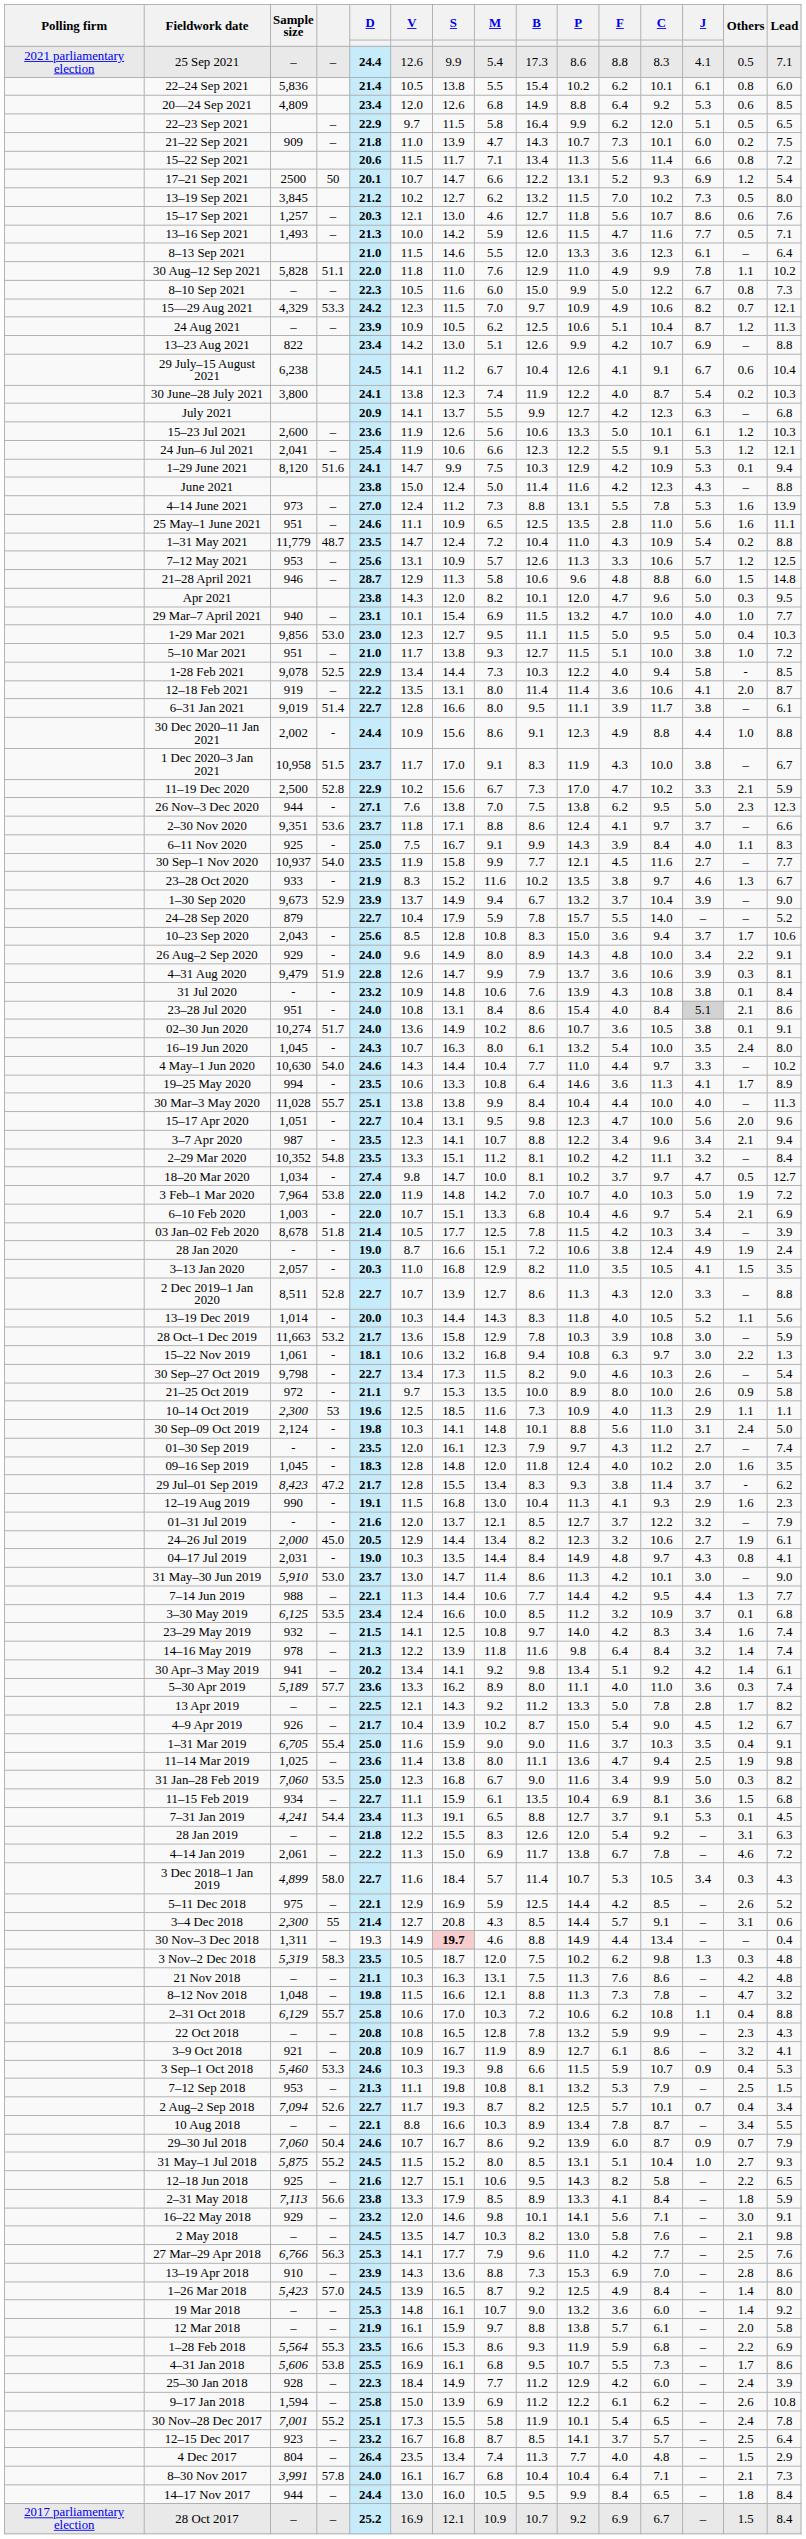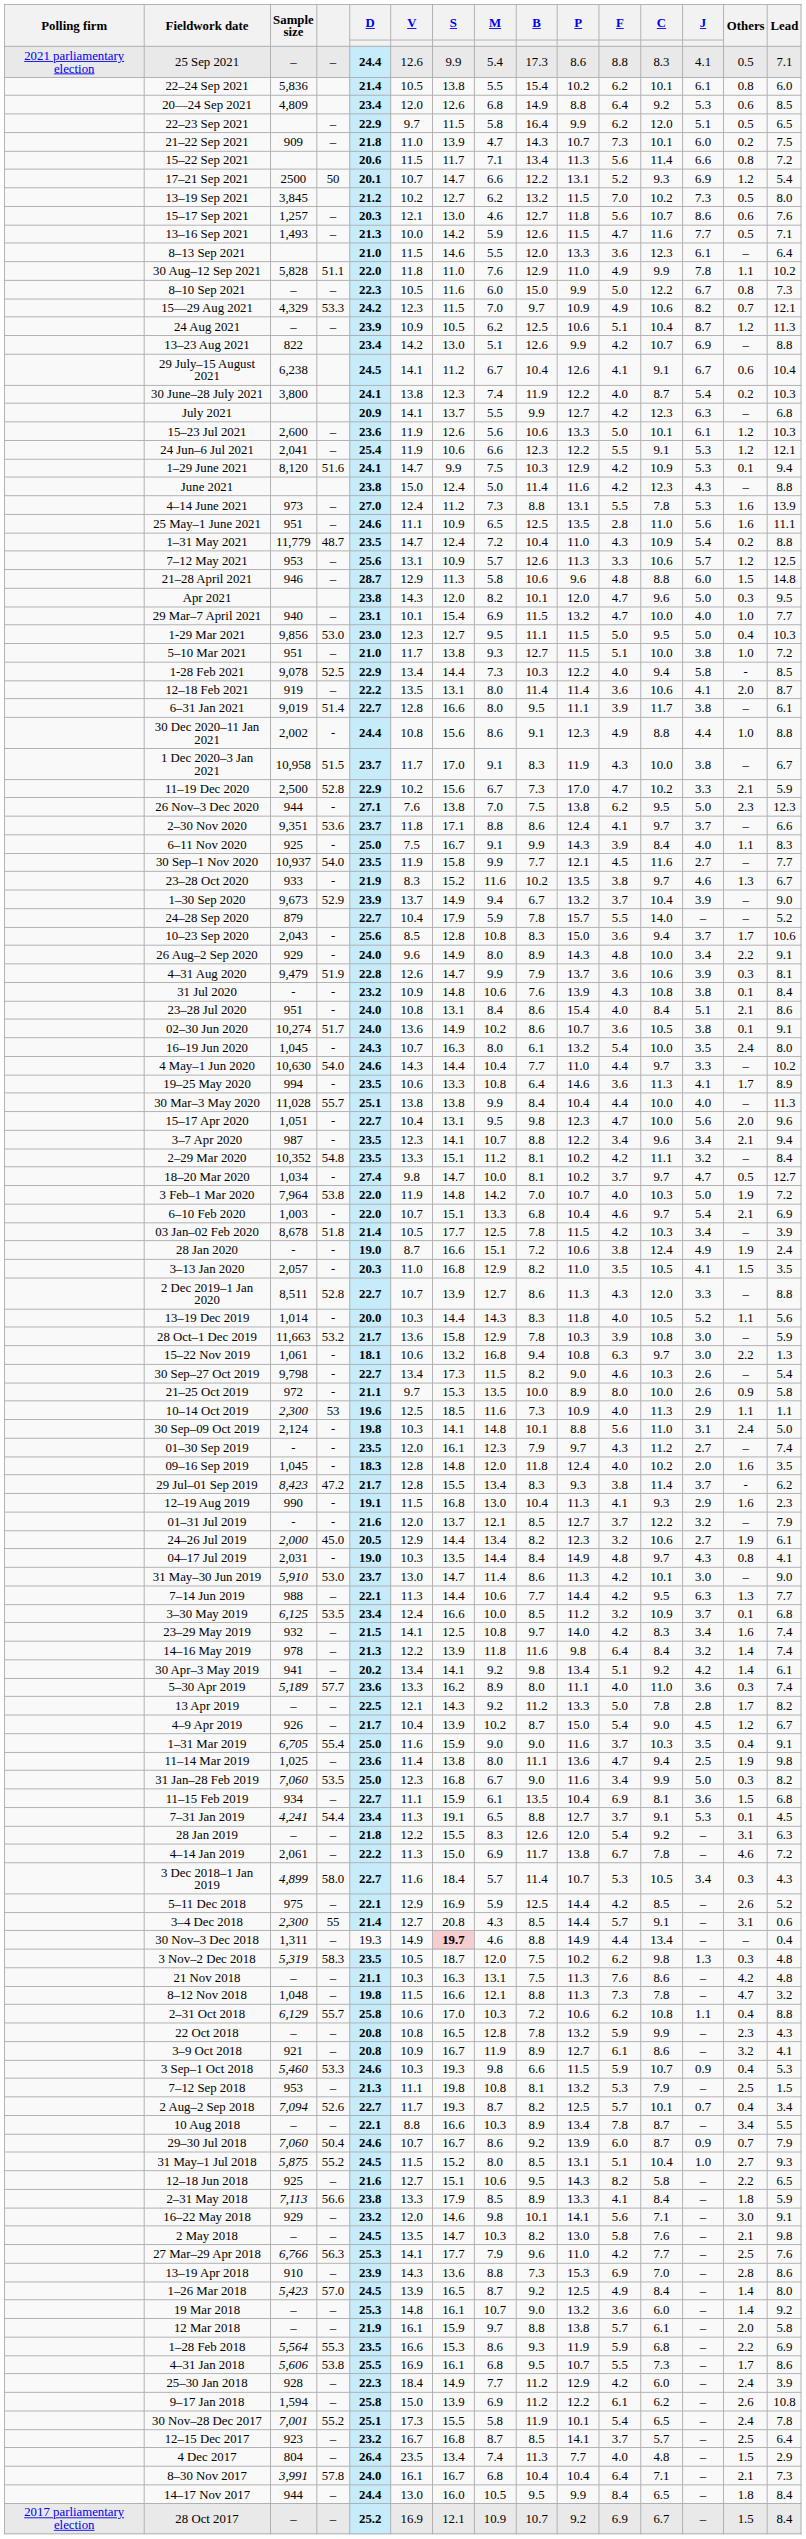(412, 733) 10.9 -> (412, 733) 10.8
(703, 1010) lightgrey background -> (703, 1010) no background
(703, 1595) 4.4 -> (703, 1595) 6.3
